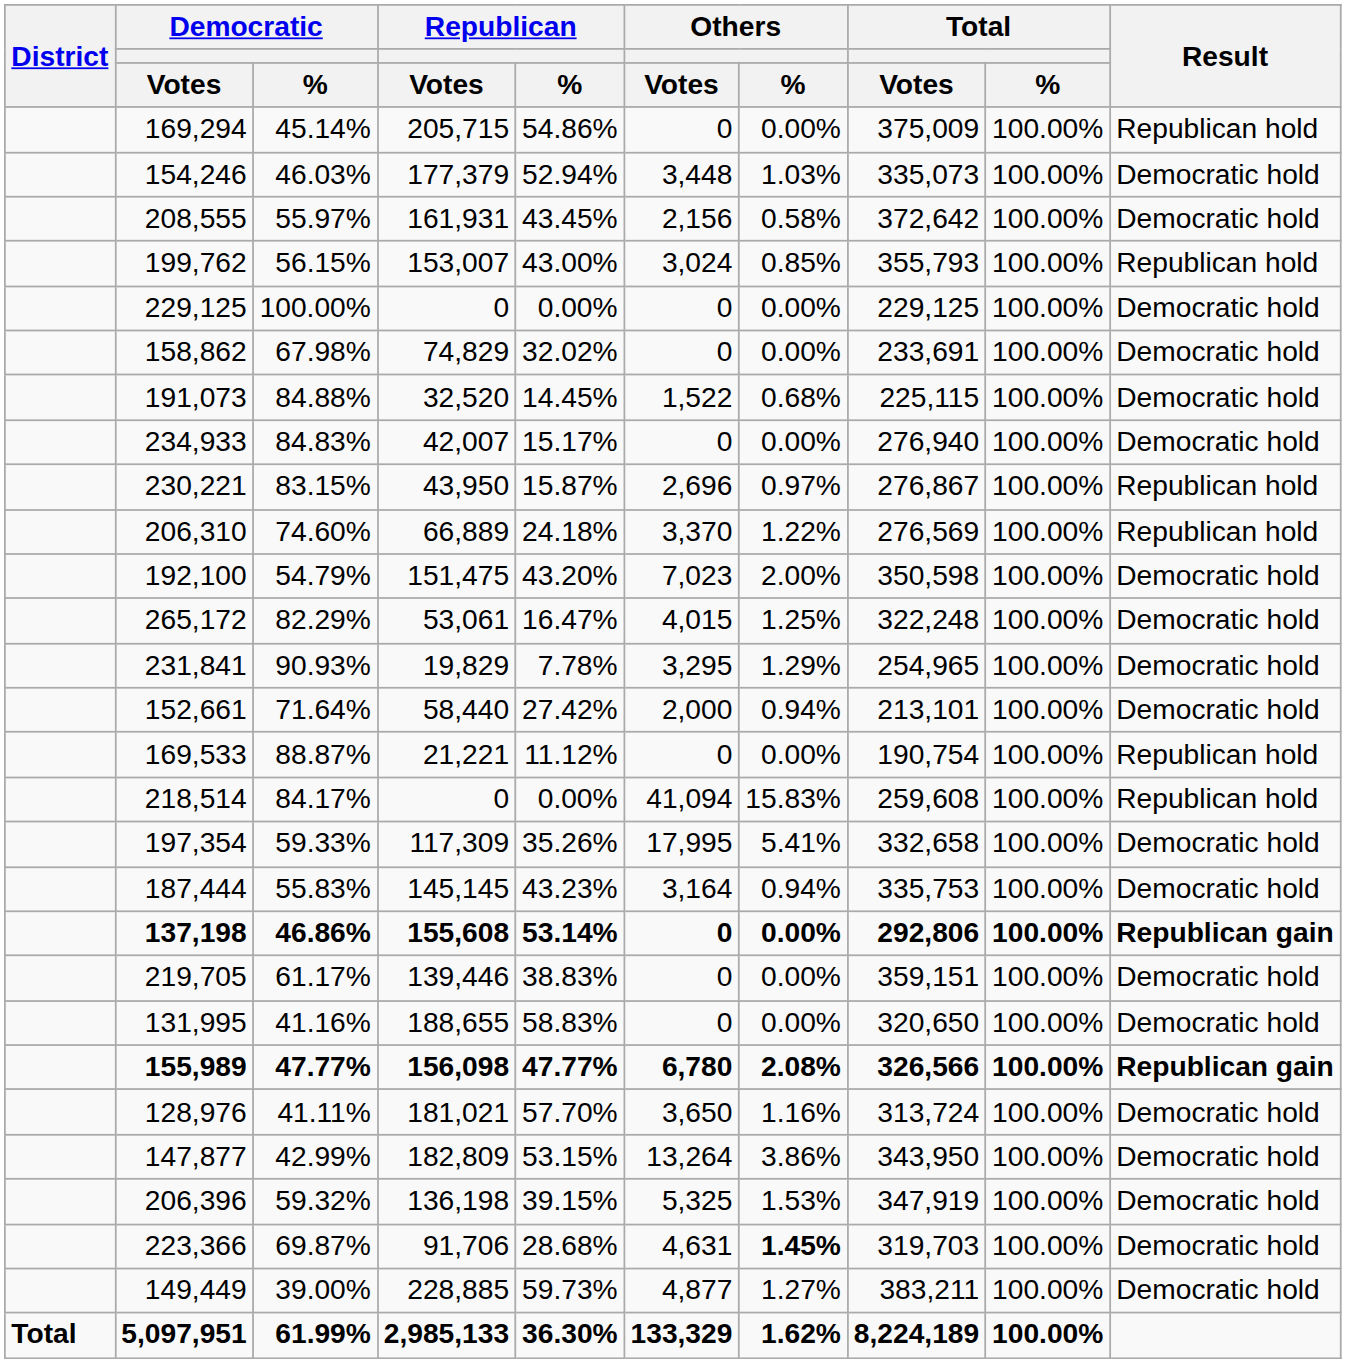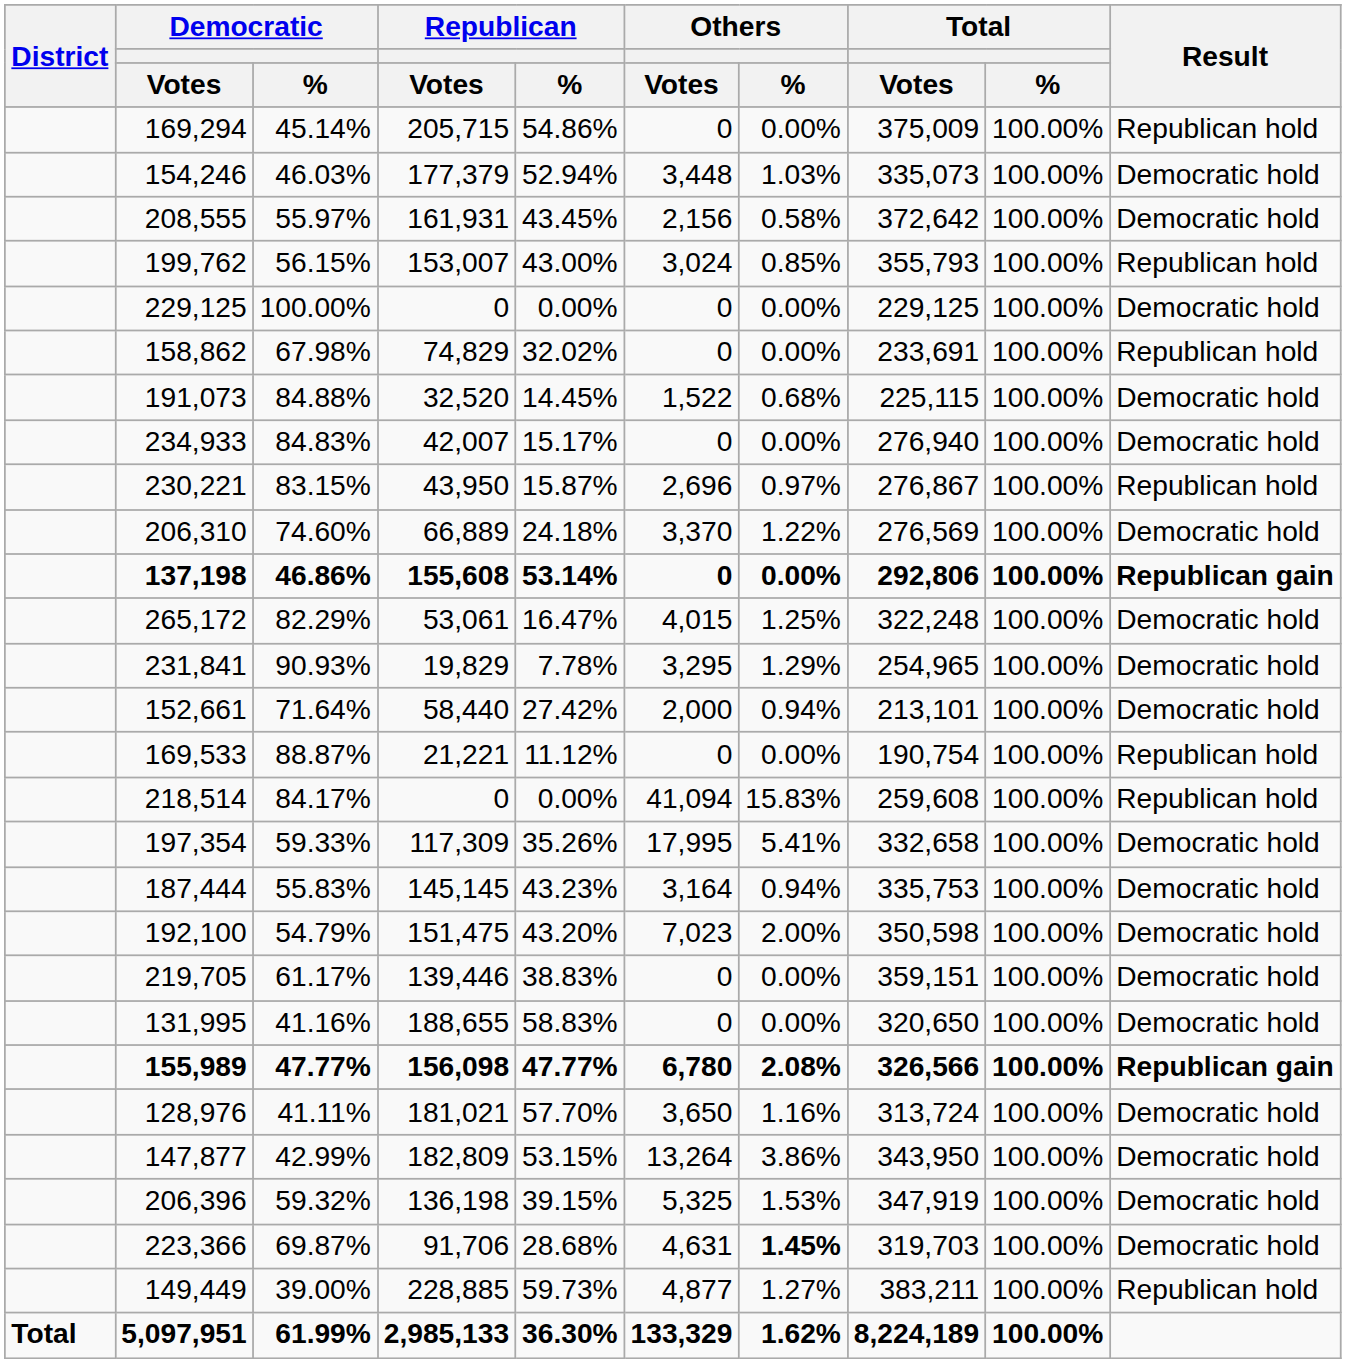(1218, 352) Democratic hold -> (1217, 352) Republican hold
(1217, 531) Republican hold -> (1218, 531) Democratic hold
rows swapped: (196, 933) <-> (196, 575)
(1218, 1290) Democratic hold -> (1217, 1290) Republican hold
